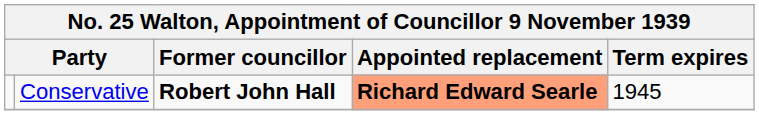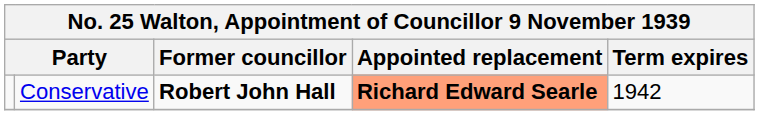(637, 92) 1945 -> (637, 92) 1942
